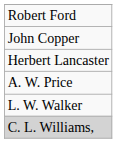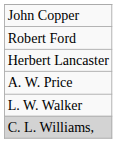(42, 15) Robert Ford -> (43, 15) John Copper
(43, 37) John Copper -> (42, 37) Robert Ford
